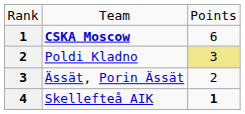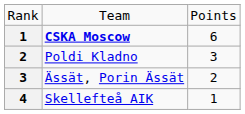(214, 57) khaki background -> (214, 57) no background
(214, 99) bold -> (214, 99) normal
